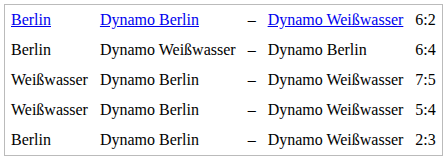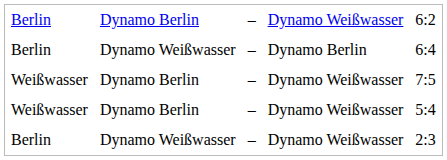(149, 140) Dynamo Berlin -> (168, 140) Dynamo Weißwasser
